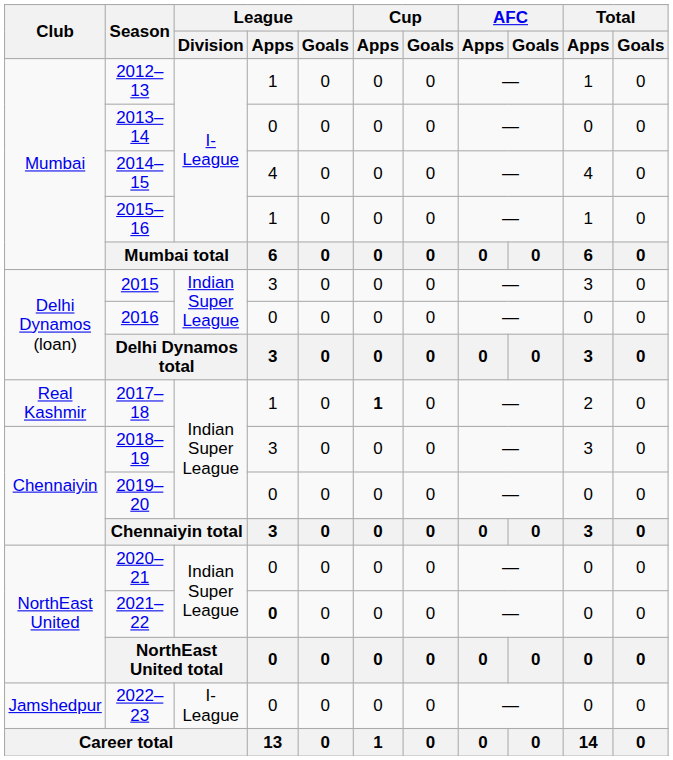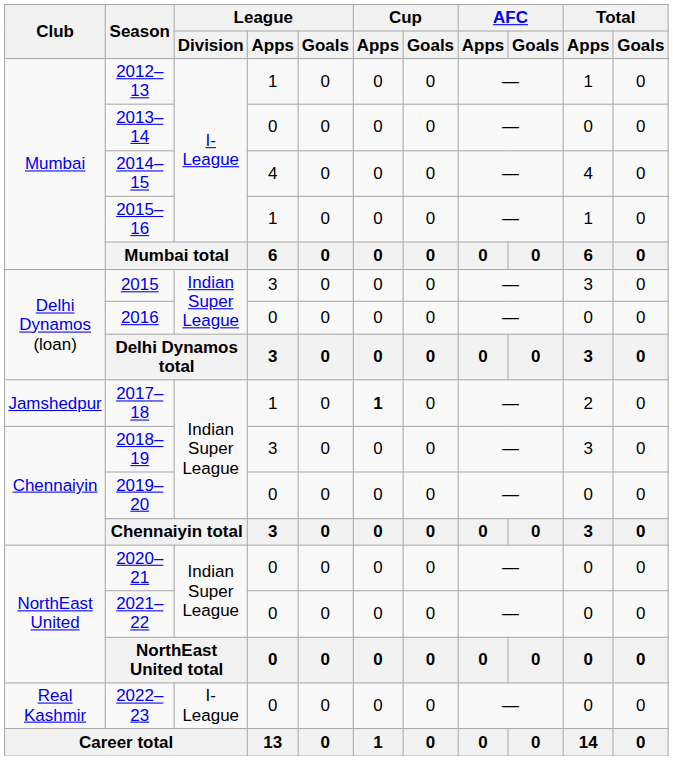(55, 403) Real Kashmir -> (55, 403) Jamshedpur
(273, 613) bold -> (273, 613) normal
(55, 705) Jamshedpur -> (55, 705) Real Kashmir
